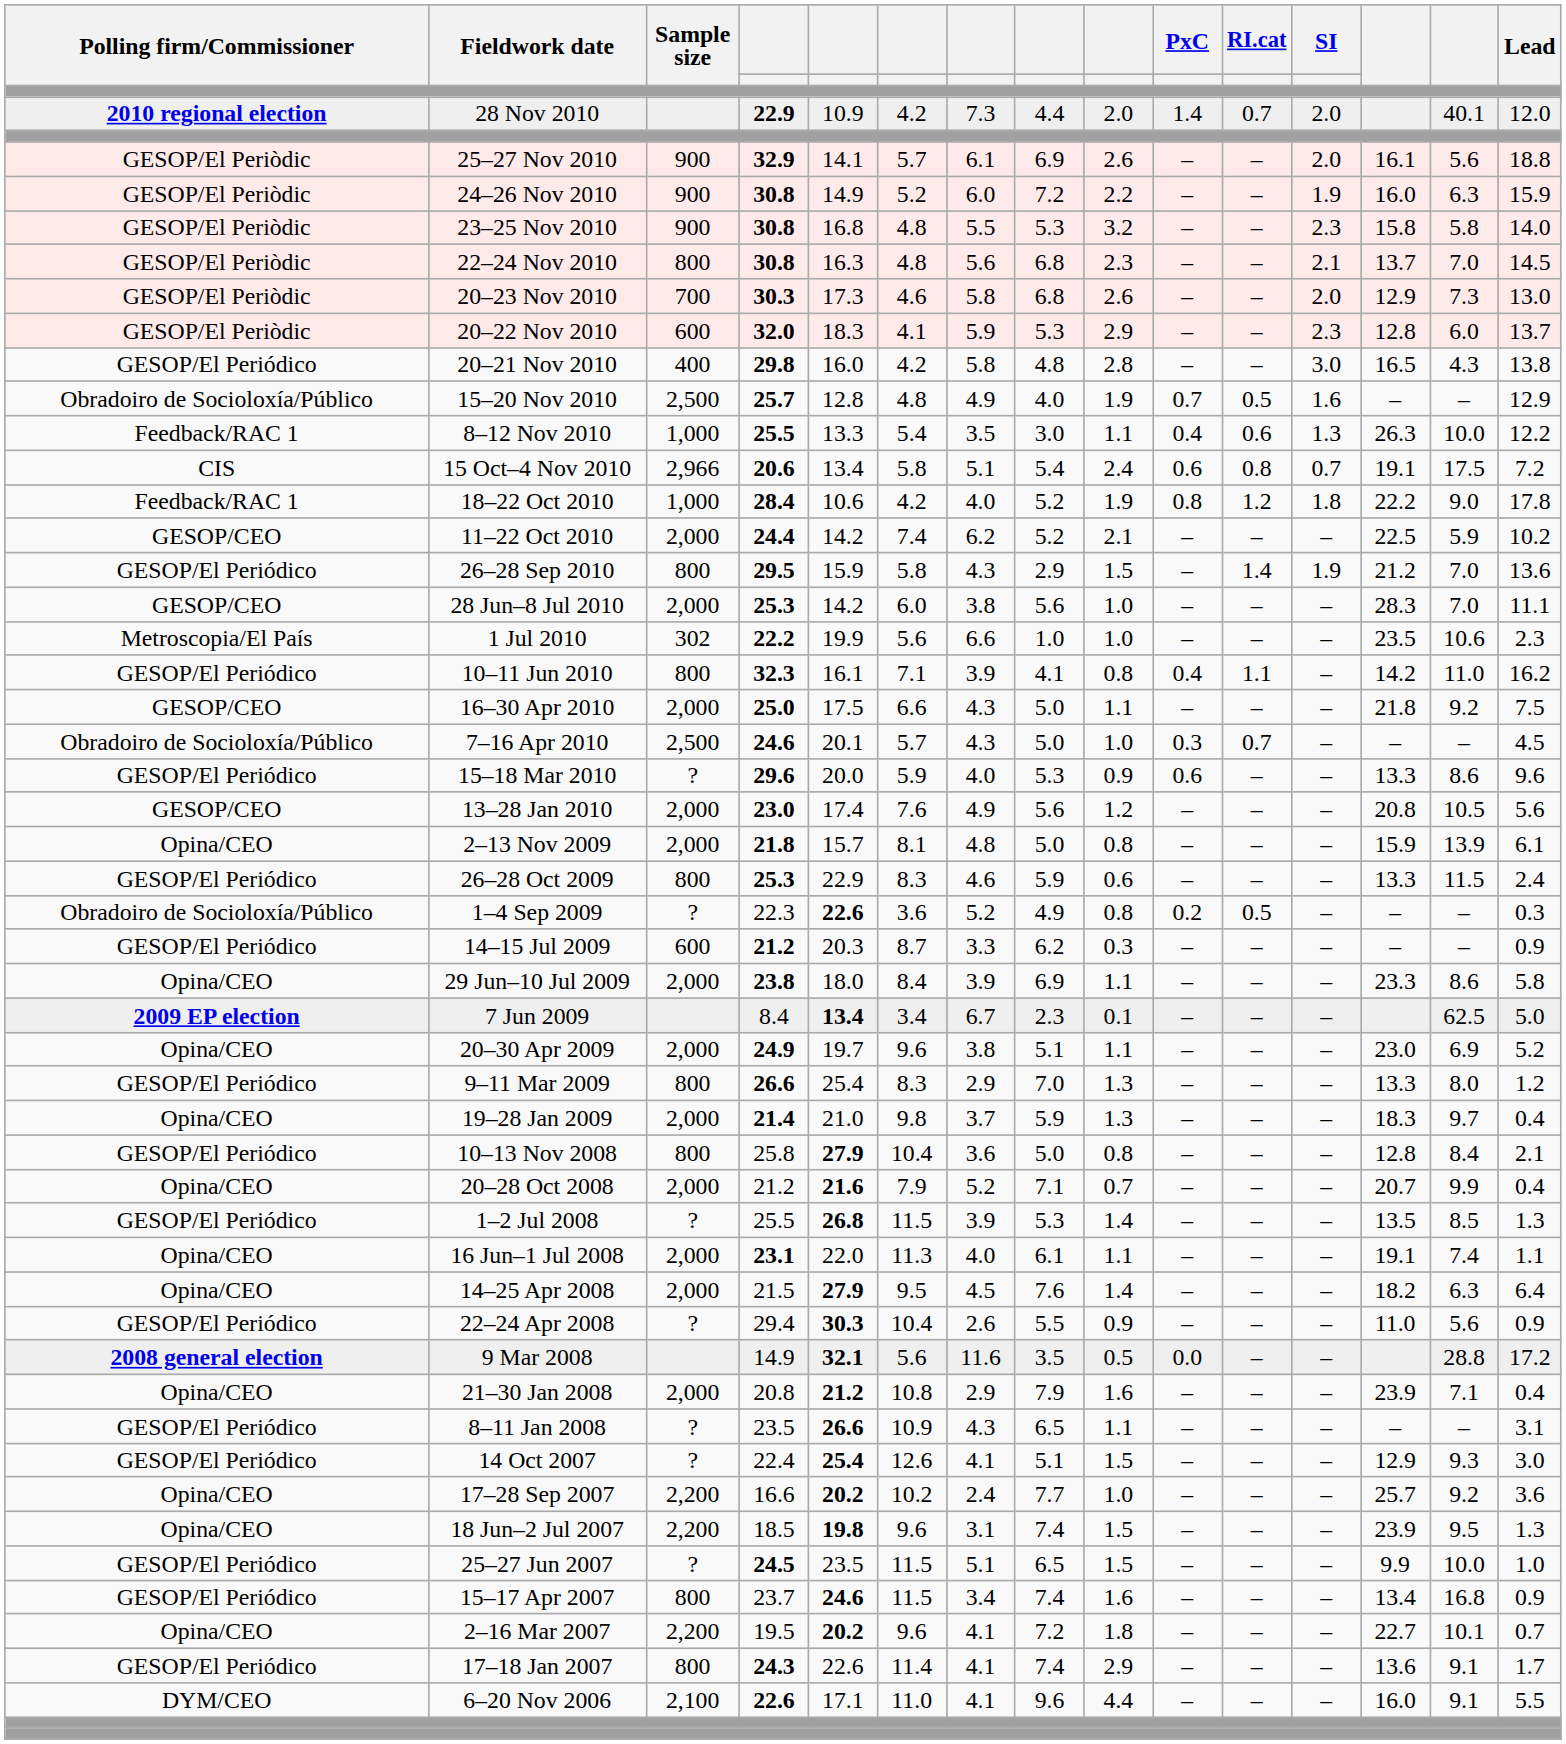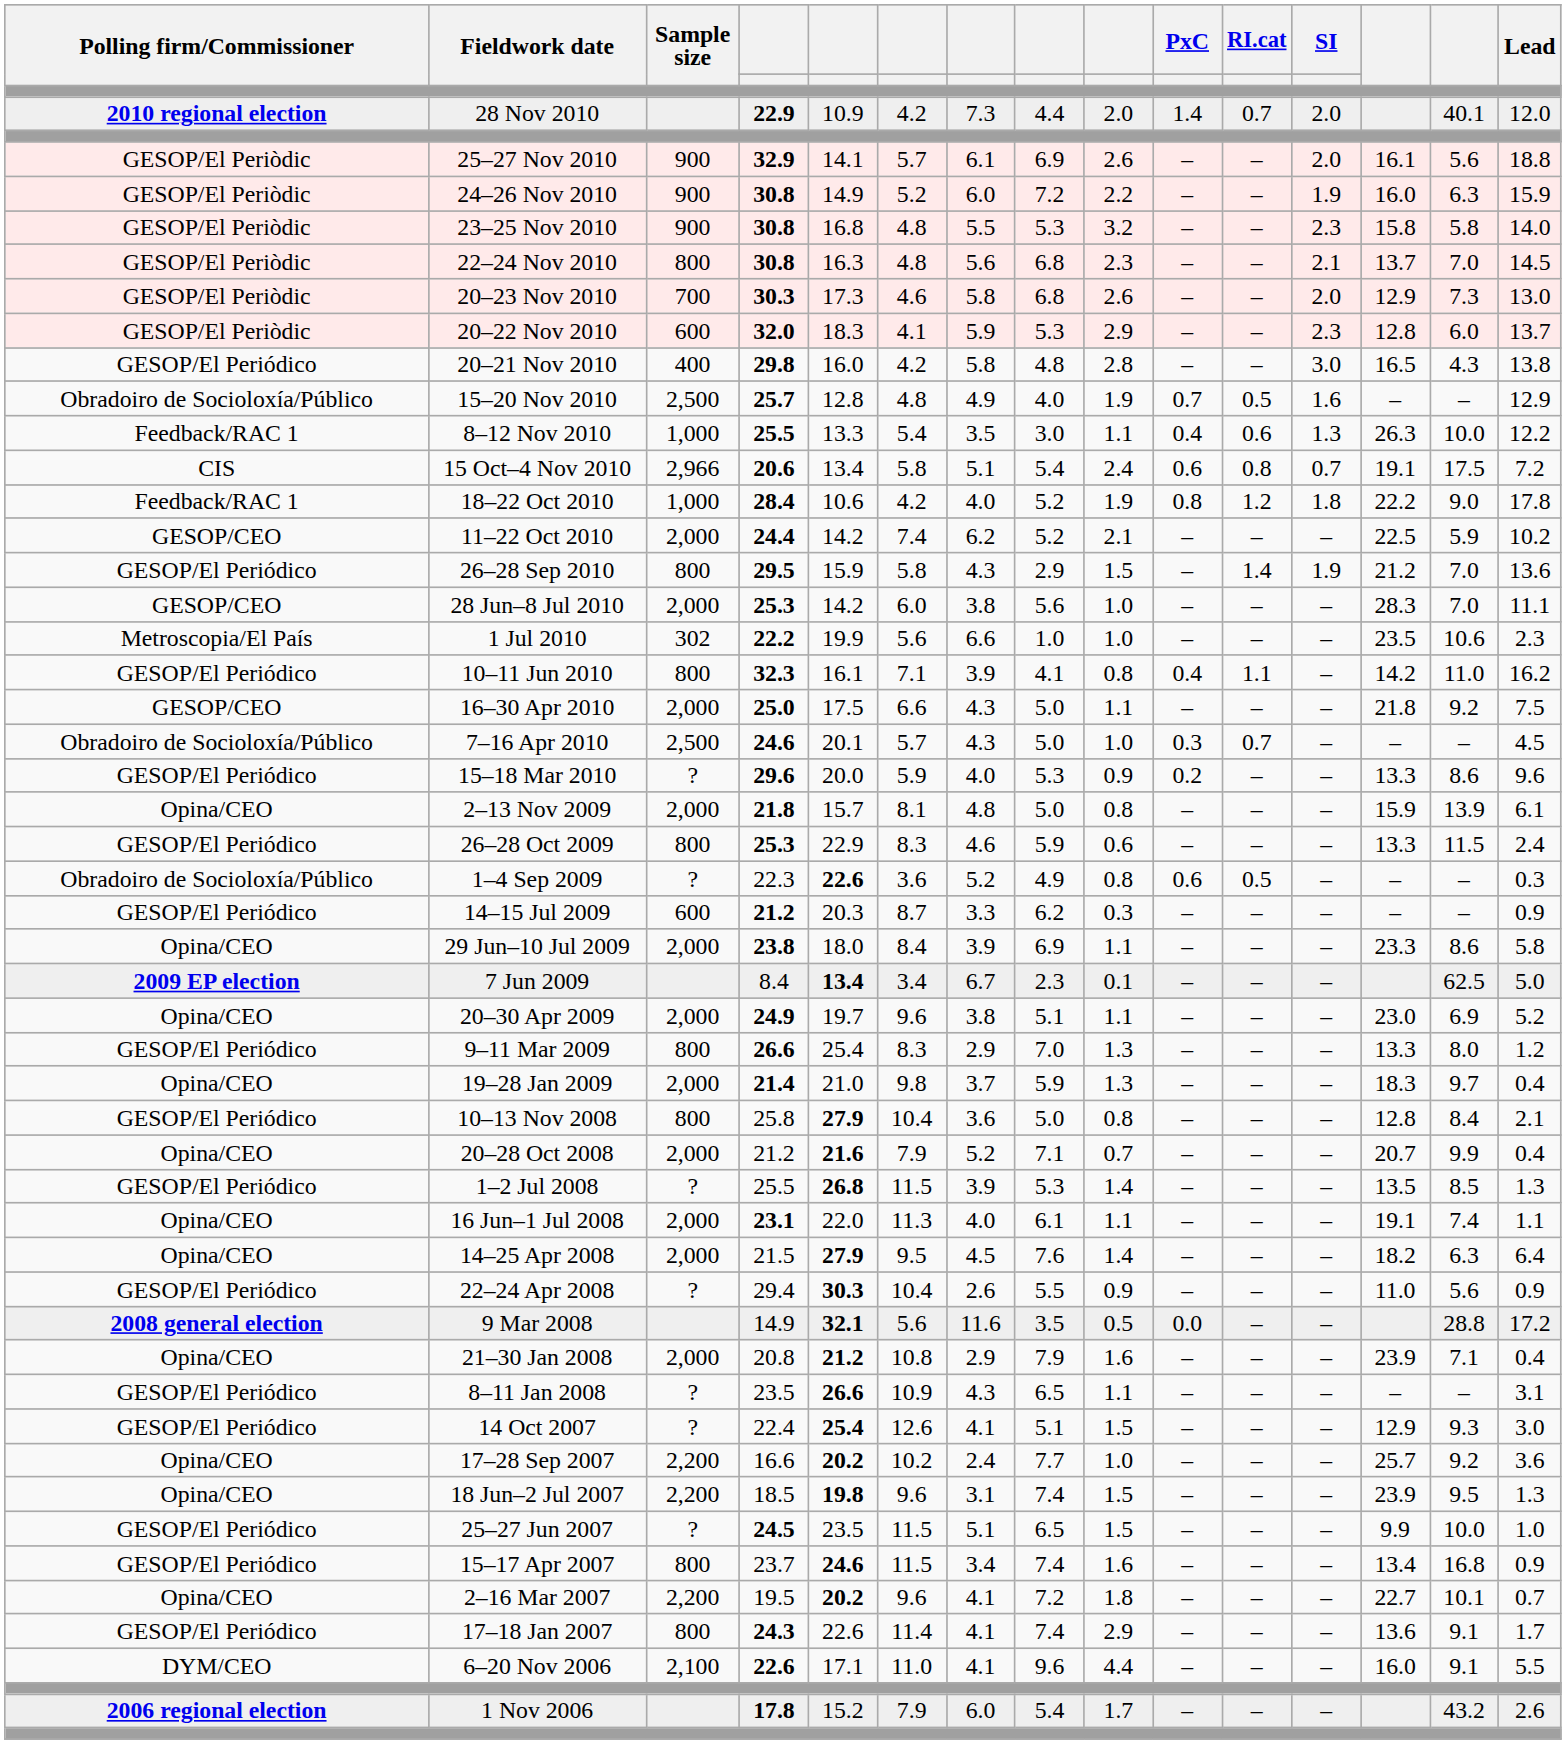(1187, 776) 0.6 -> (1187, 776) 0.2
- row: (537, 810)
(1187, 913) 0.2 -> (1187, 878) 0.6
+ row: (537, 1711)
